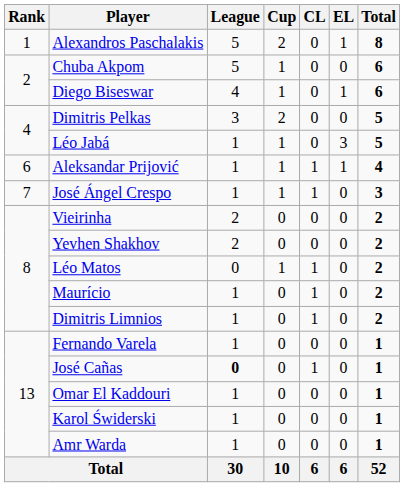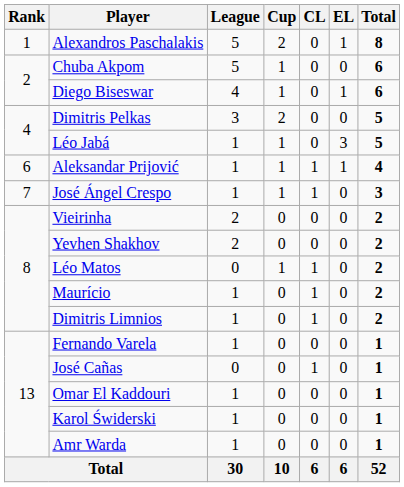(235, 368) bold -> (235, 368) normal
